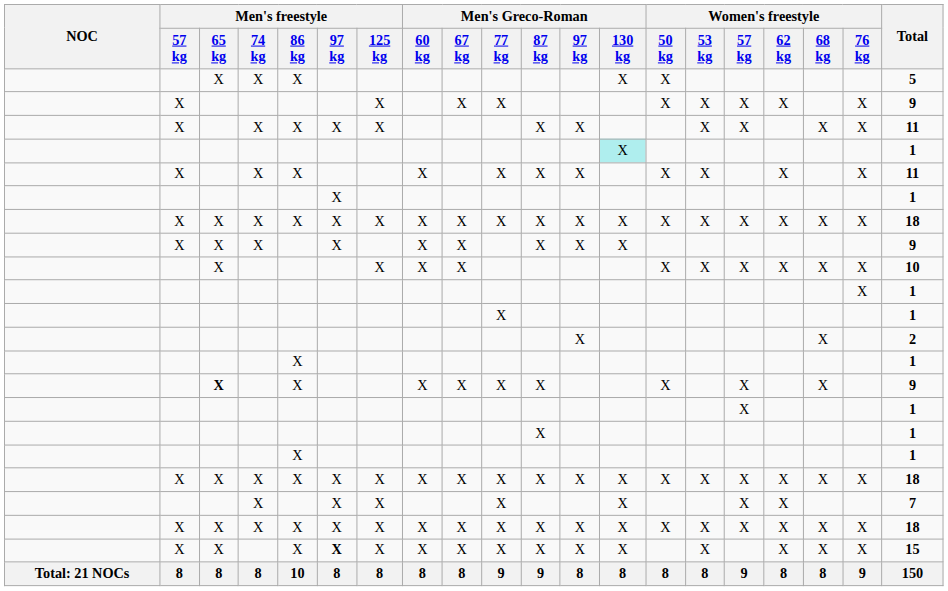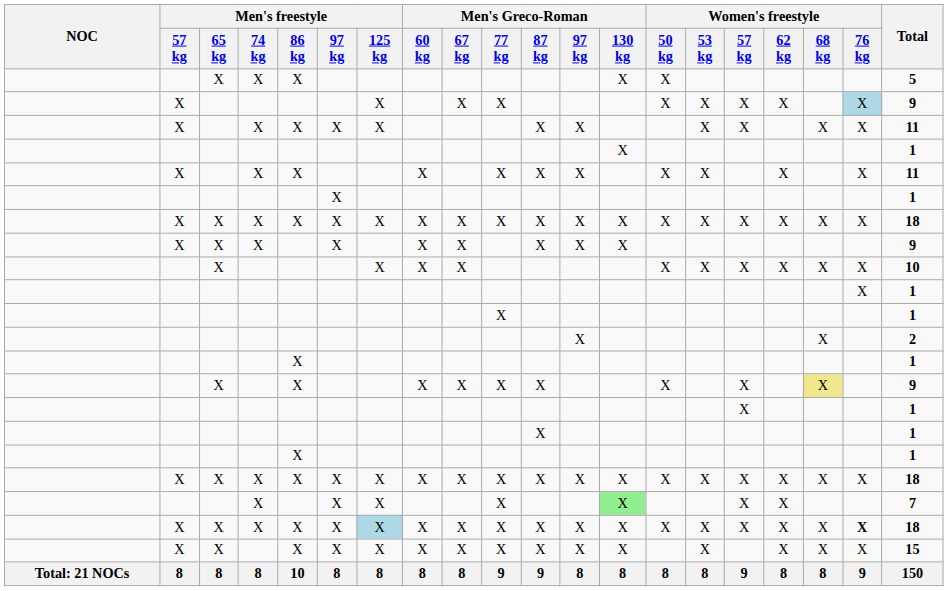(862, 104) no background -> (862, 104) lightblue background
(623, 151) paleturquoise background -> (623, 151) no background
(219, 386) bold -> (219, 386) normal
(823, 386) no background -> (823, 386) khaki background
(623, 503) no background -> (623, 503) lightgreen background
(380, 527) no background -> (380, 527) lightblue background
(862, 527) normal -> (862, 527) bold
(337, 550) bold -> (337, 550) normal
